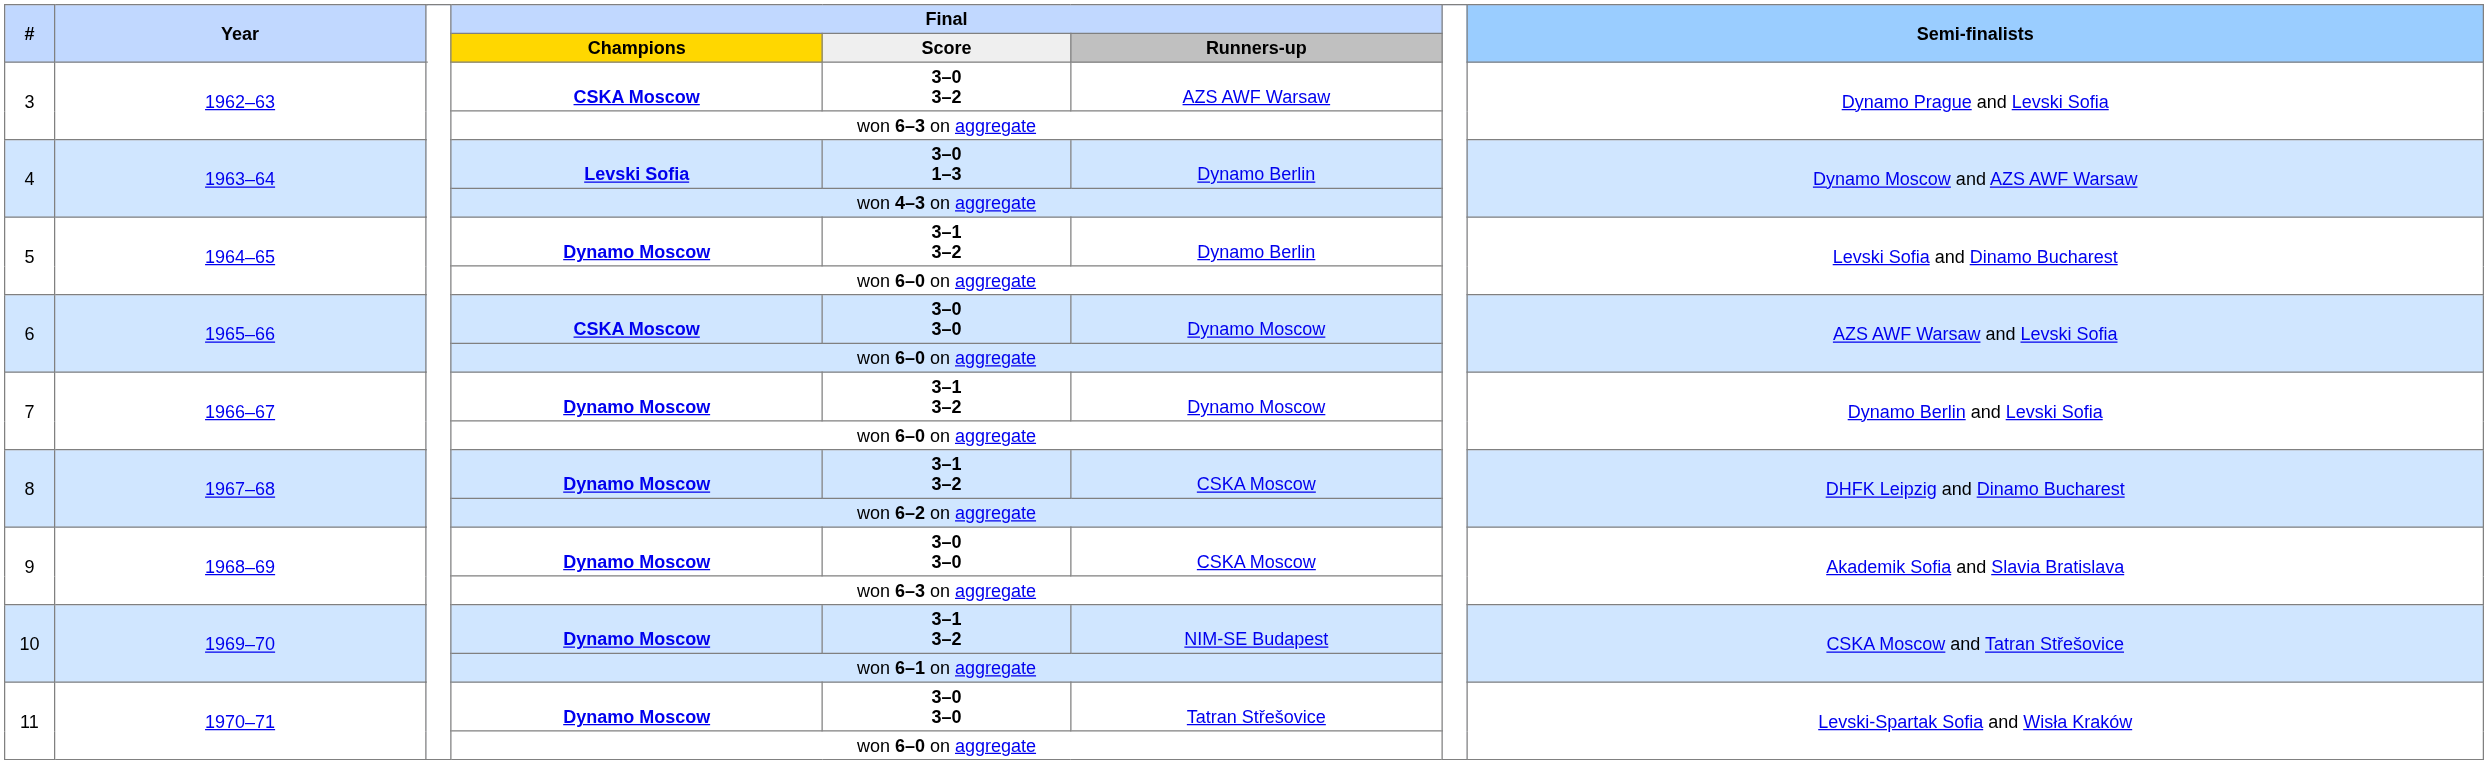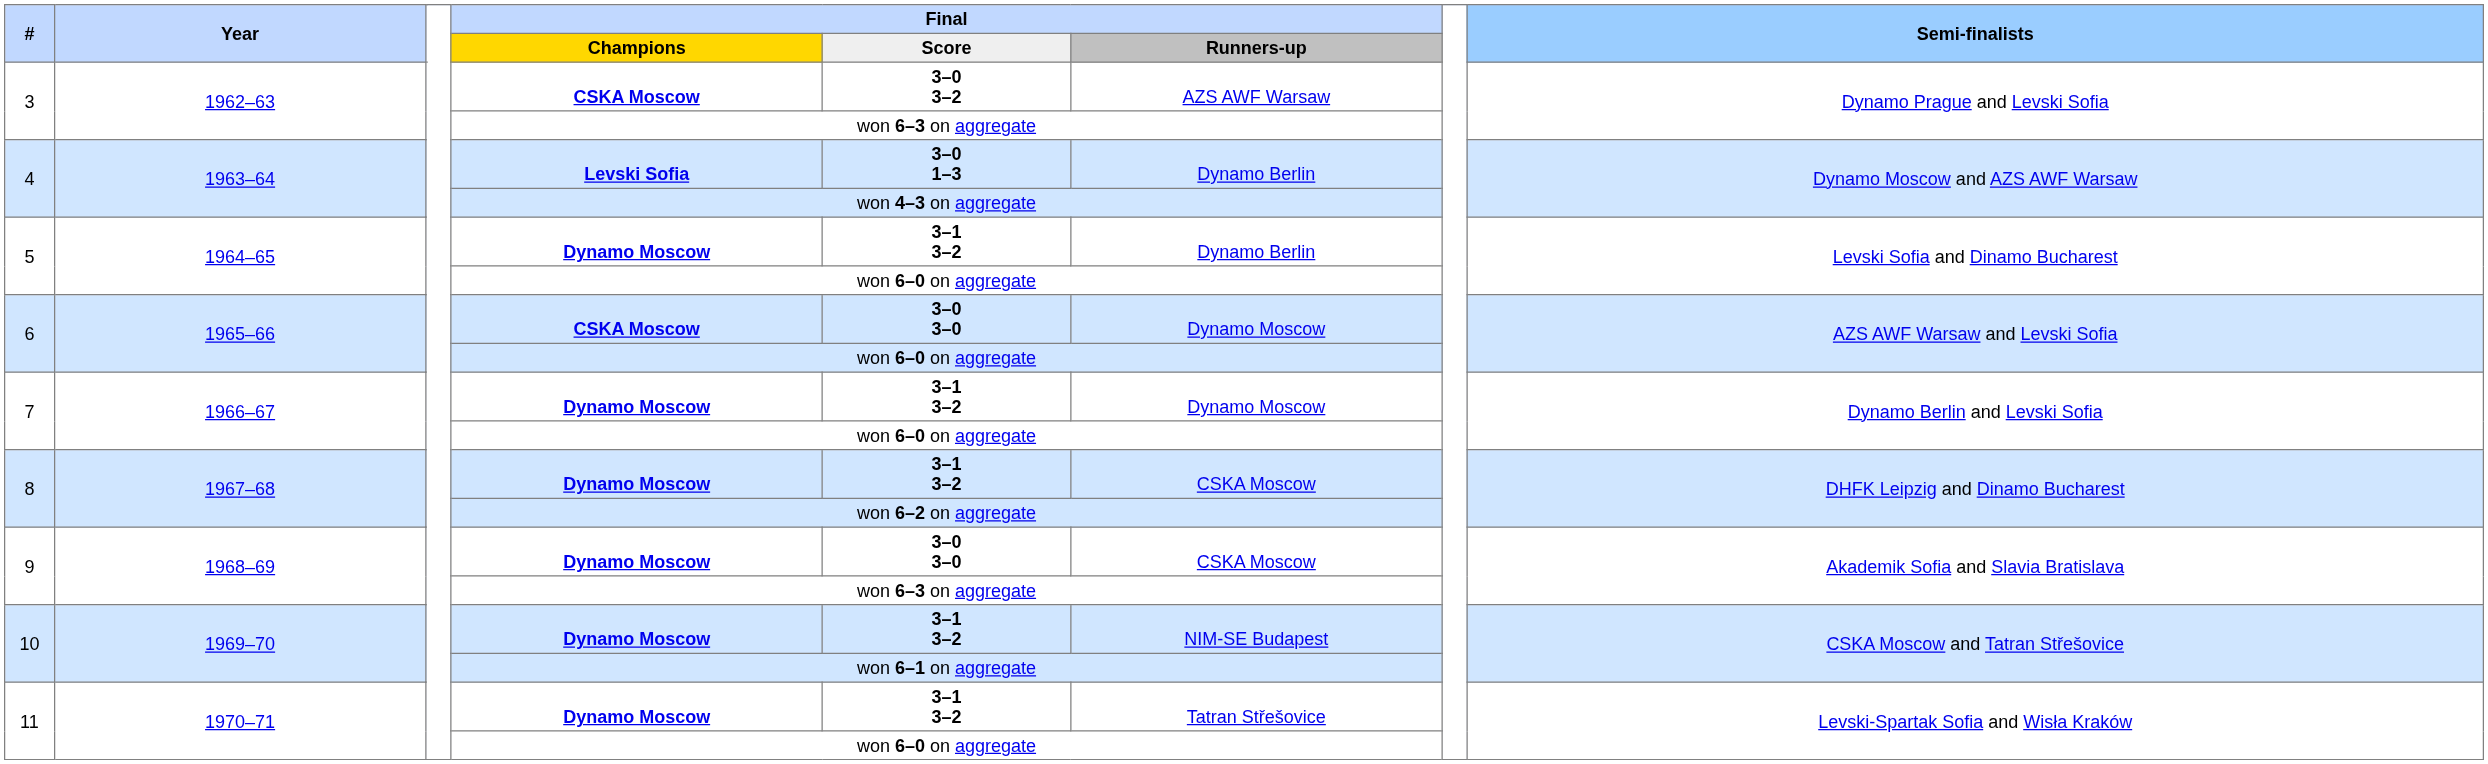(947, 706) 3–0 3–0 -> (947, 706) 3–1 3–2
